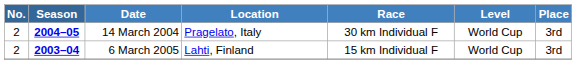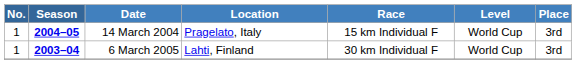(16, 32) 2 -> (16, 32) 1
(391, 32) 30 km Individual F -> (391, 32) 15 km Individual F
(16, 50) 2 -> (16, 50) 1
(391, 50) 15 km Individual F -> (391, 50) 30 km Individual F
